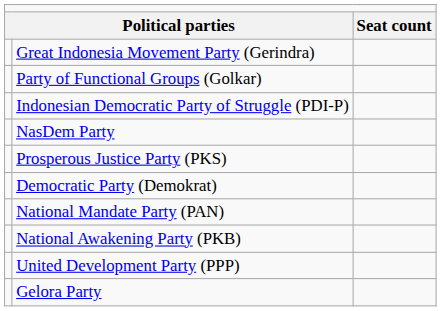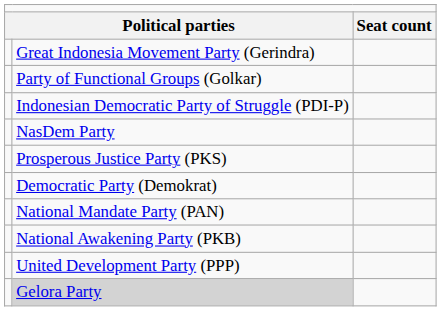(59, 292) no background -> (59, 292) lightgrey background
